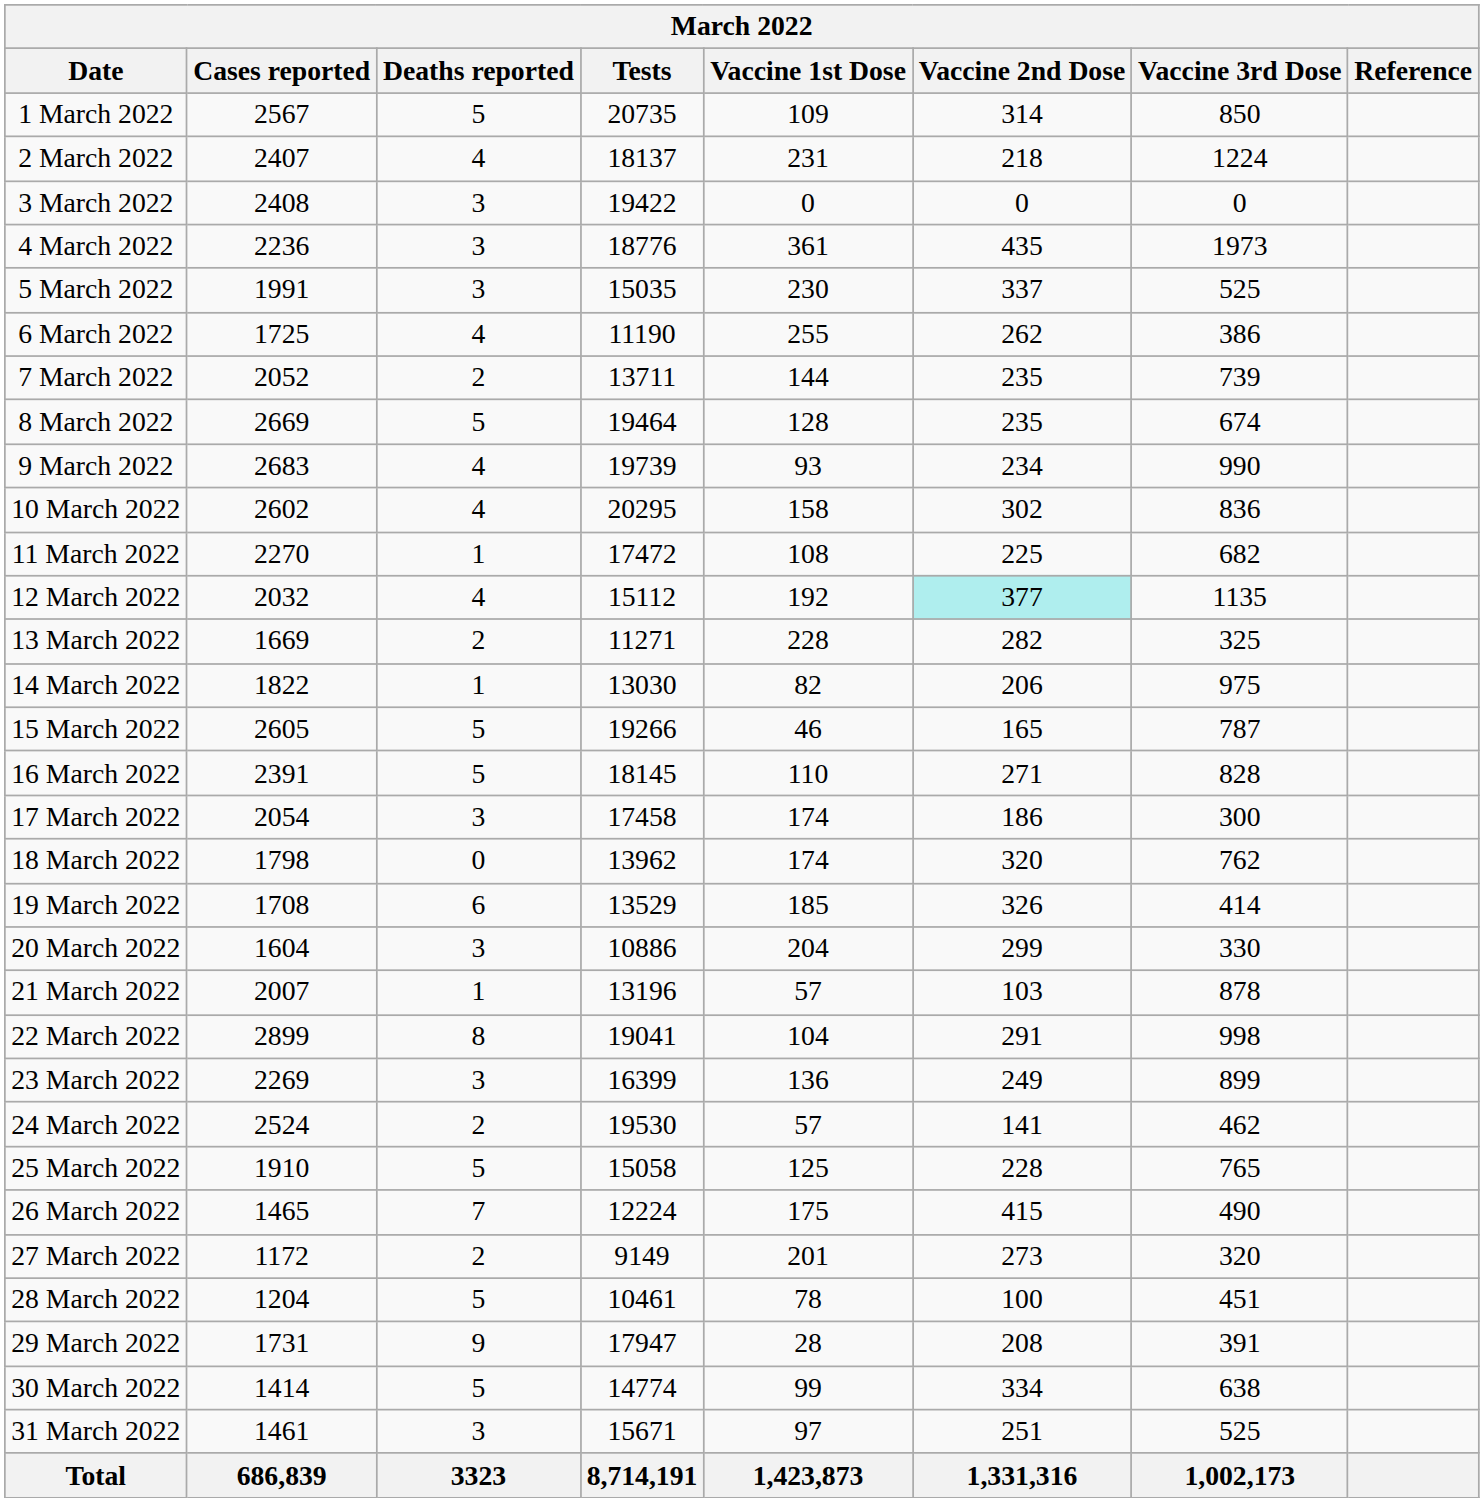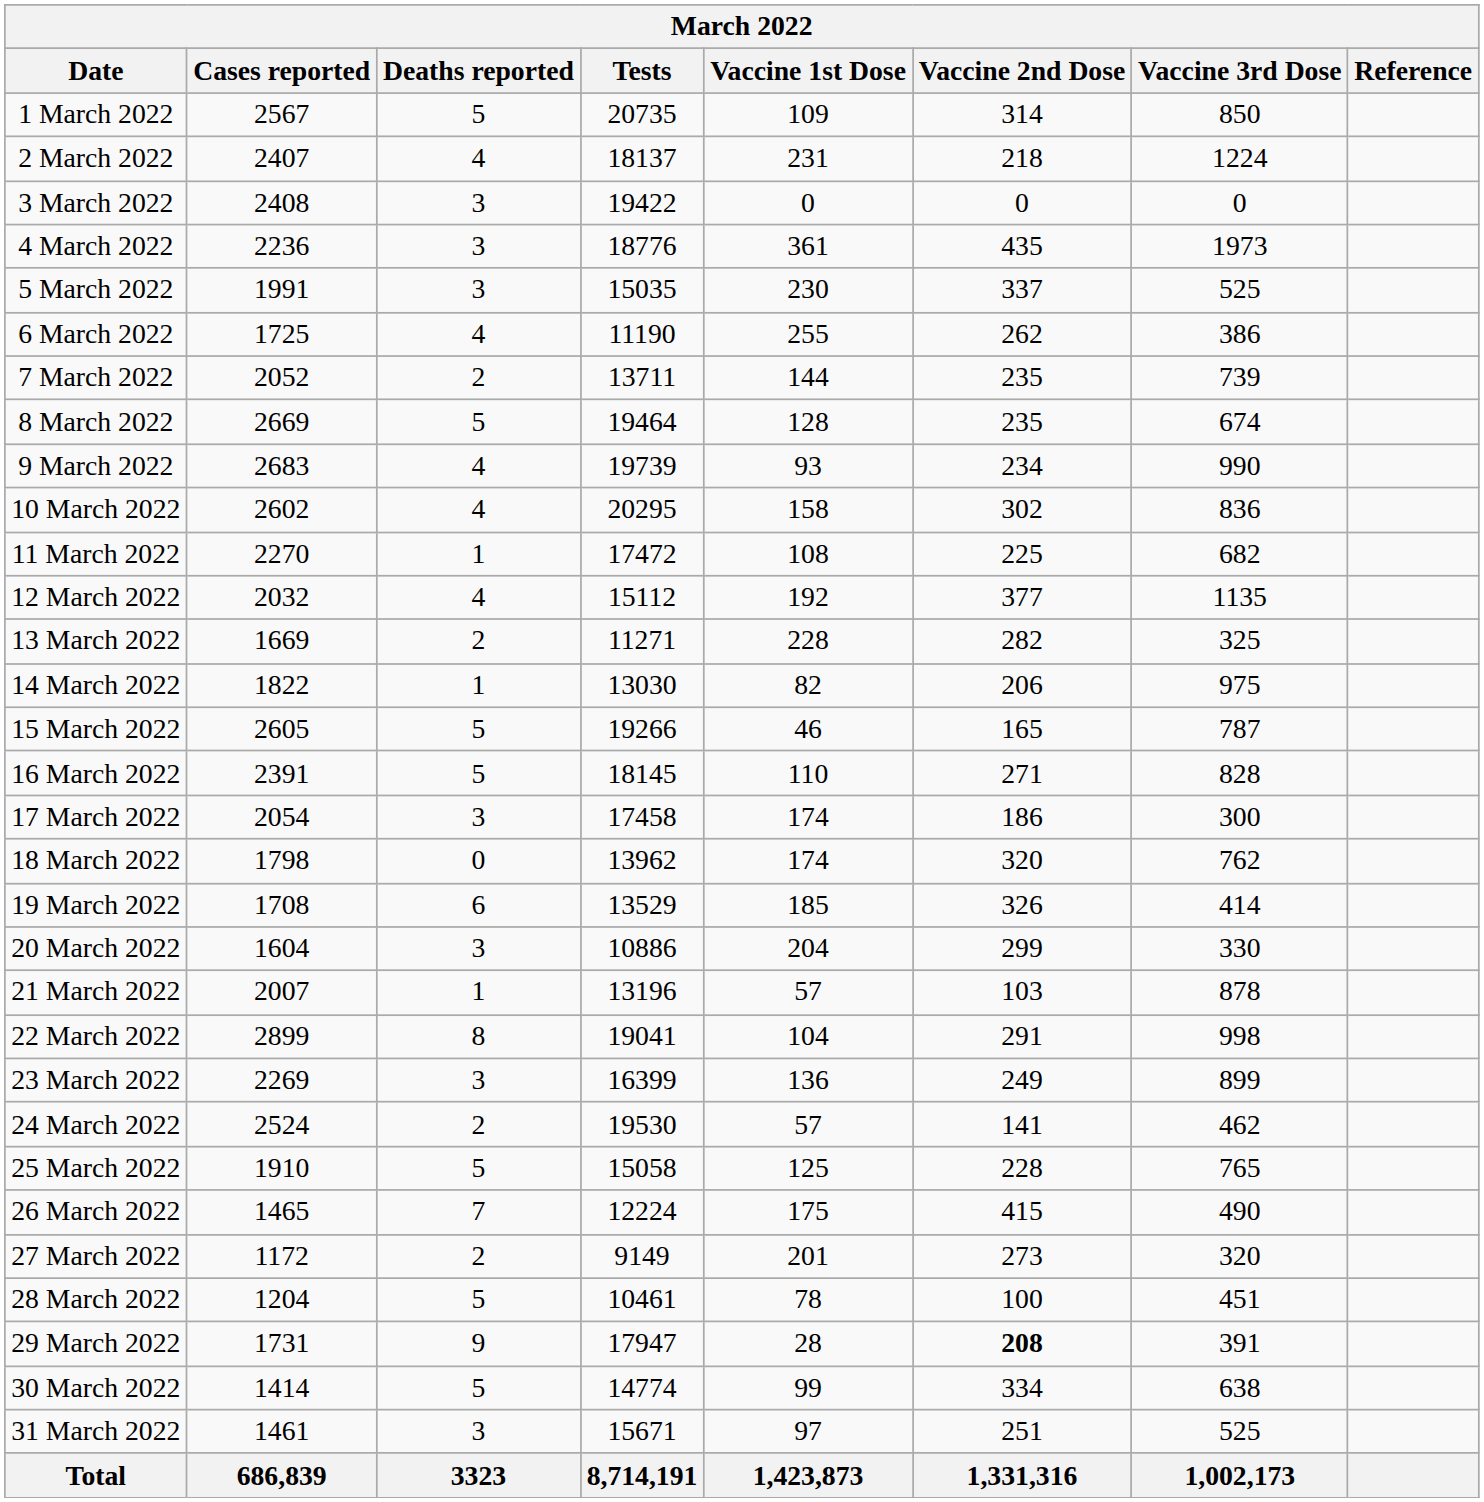(1022, 597) paleturquoise background -> (1022, 597) no background
(1022, 1343) normal -> (1022, 1343) bold
